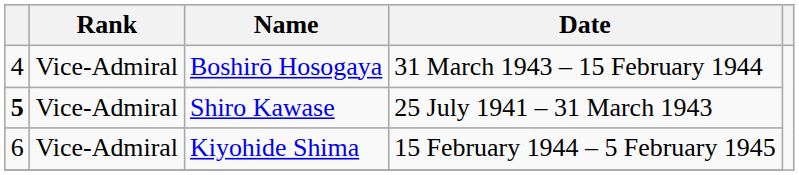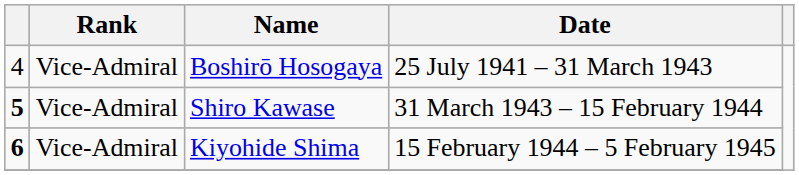(578, 66) 31 March 1943 – 15 February 1944 -> (553, 66) 25 July 1941 – 31 March 1943
(553, 107) 25 July 1941 – 31 March 1943 -> (578, 107) 31 March 1943 – 15 February 1944
(17, 148) normal -> (17, 148) bold
